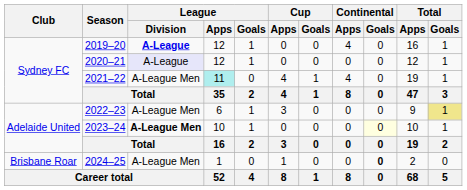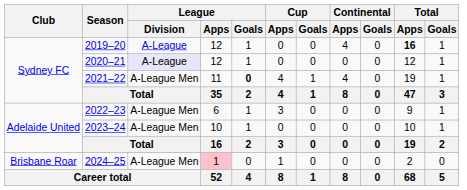(166, 45) bold -> (164, 45) normal
(413, 45) normal -> (410, 45) bold
(219, 78) paleturquoise background -> (216, 78) no background
(251, 78) normal -> (249, 78) bold
(445, 111) khaki background -> (442, 111) no background
(166, 128) bold -> (164, 128) normal
(380, 128) lightyellow background -> (377, 128) no background
(219, 161) no background -> (216, 161) pink background
(380, 161) bold -> (377, 161) normal
